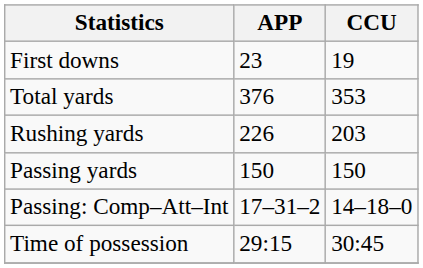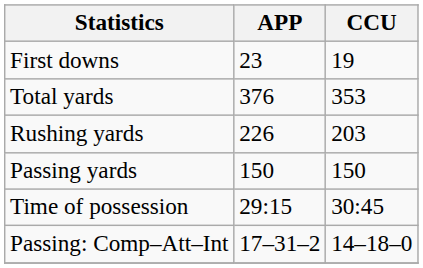rows swapped: (119, 207) <-> (99, 243)
